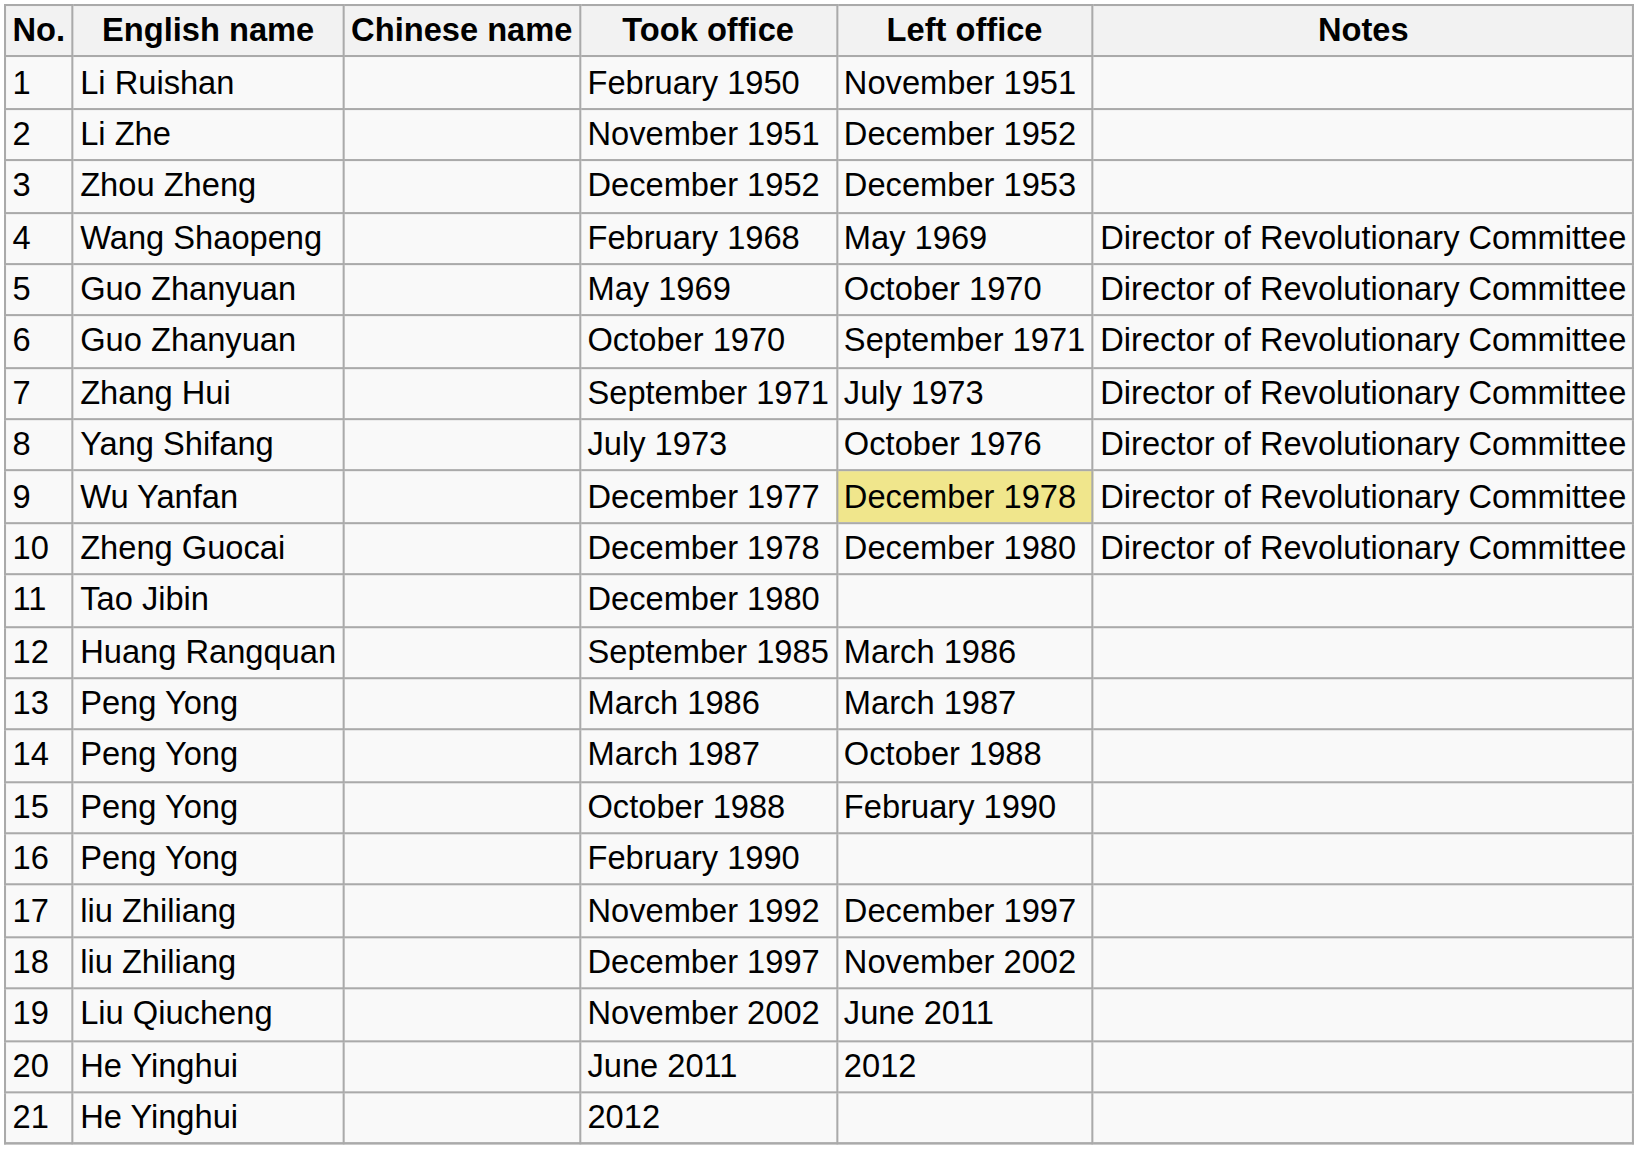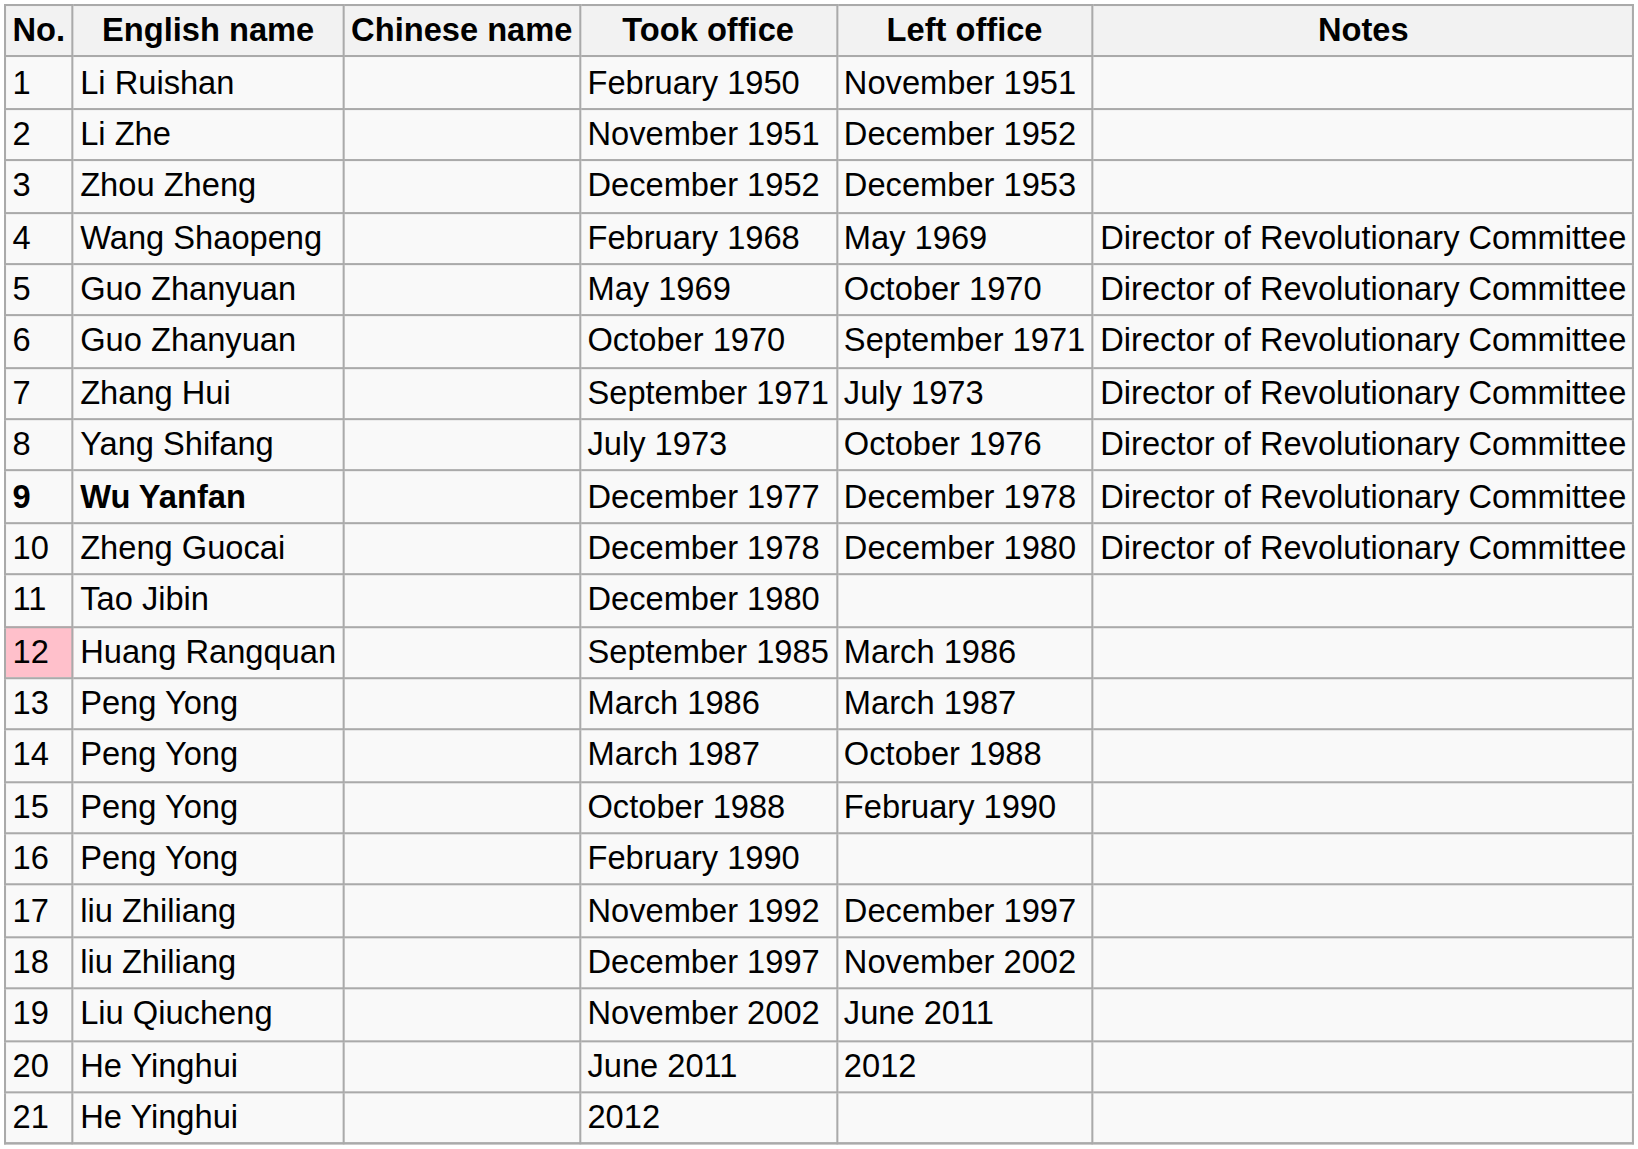(22, 496) normal -> (22, 496) bold
(159, 496) normal -> (163, 496) bold
(960, 496) khaki background -> (960, 496) no background
(31, 651) no background -> (31, 651) pink background
